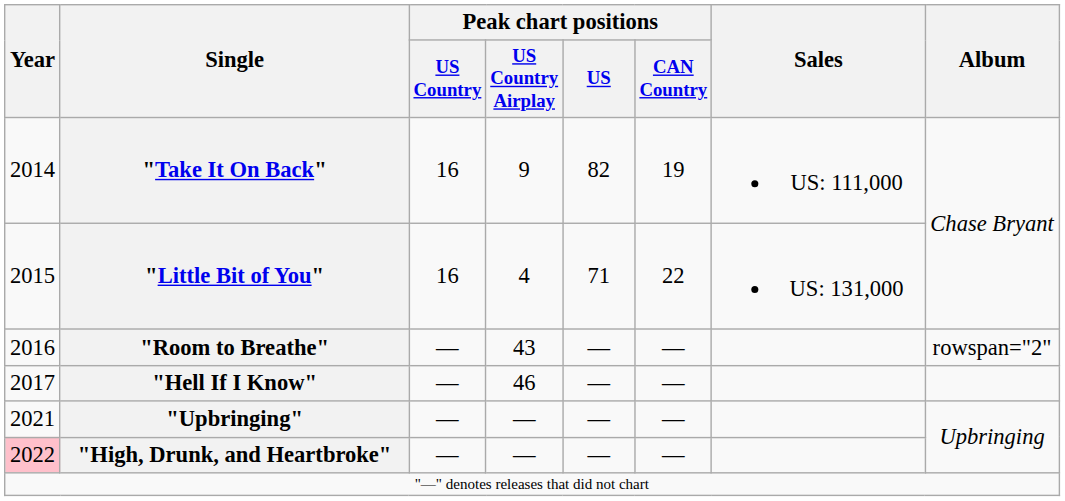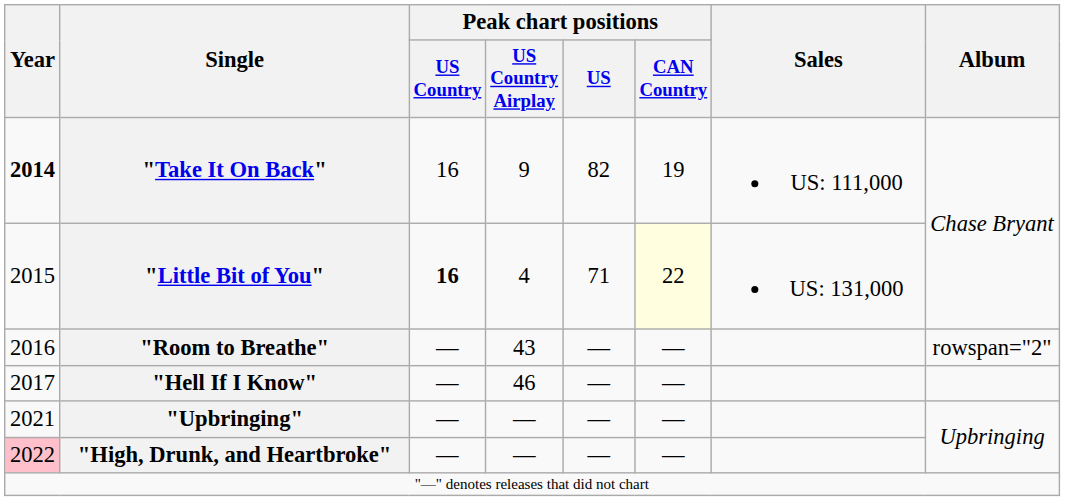(32, 169) normal -> (32, 169) bold
(447, 276) normal -> (447, 276) bold
(673, 276) no background -> (673, 276) lightyellow background
